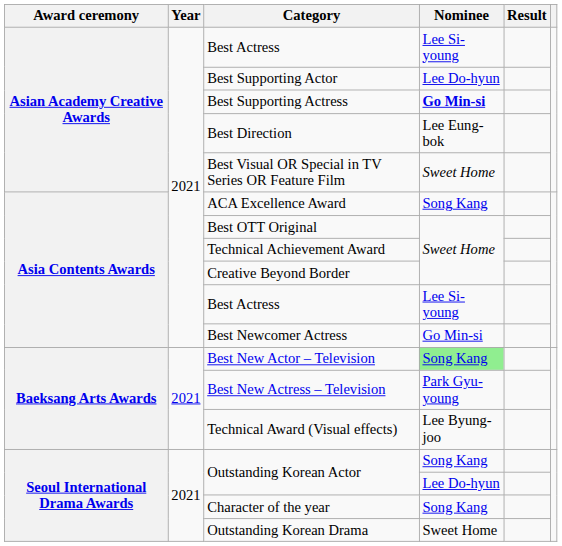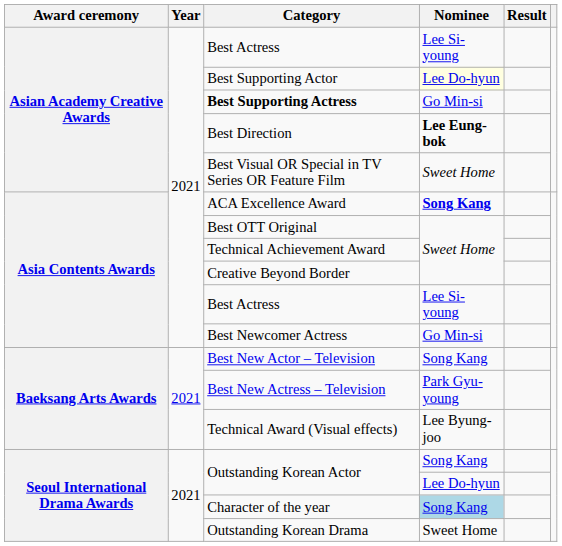(461, 78) no background -> (461, 78) lightyellow background
(278, 101) normal -> (282, 101) bold
(454, 101) bold -> (453, 101) normal
(453, 132) normal -> (455, 132) bold
(455, 203) normal -> (457, 203) bold
(455, 358) lightgreen background -> (455, 358) no background
(455, 506) no background -> (455, 506) lightblue background
